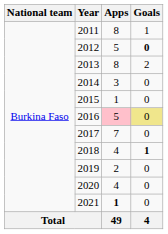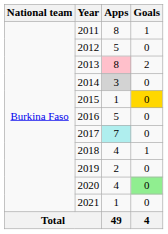(147, 47) bold -> (147, 47) normal
(116, 64) no background -> (116, 64) pink background
(116, 82) no background -> (116, 82) lightgrey background
(147, 99) no background -> (147, 99) gold background
(116, 116) pink background -> (116, 116) no background
(147, 116) khaki background -> (147, 116) no background
(116, 133) no background -> (116, 133) paleturquoise background
(147, 151) bold -> (147, 151) normal
(147, 185) no background -> (147, 185) lightgreen background
(116, 202) bold -> (116, 202) normal
